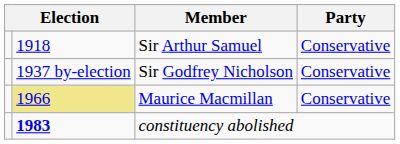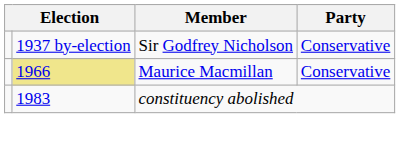- row: (200, 44)
(33, 125) bold -> (33, 98) normal
